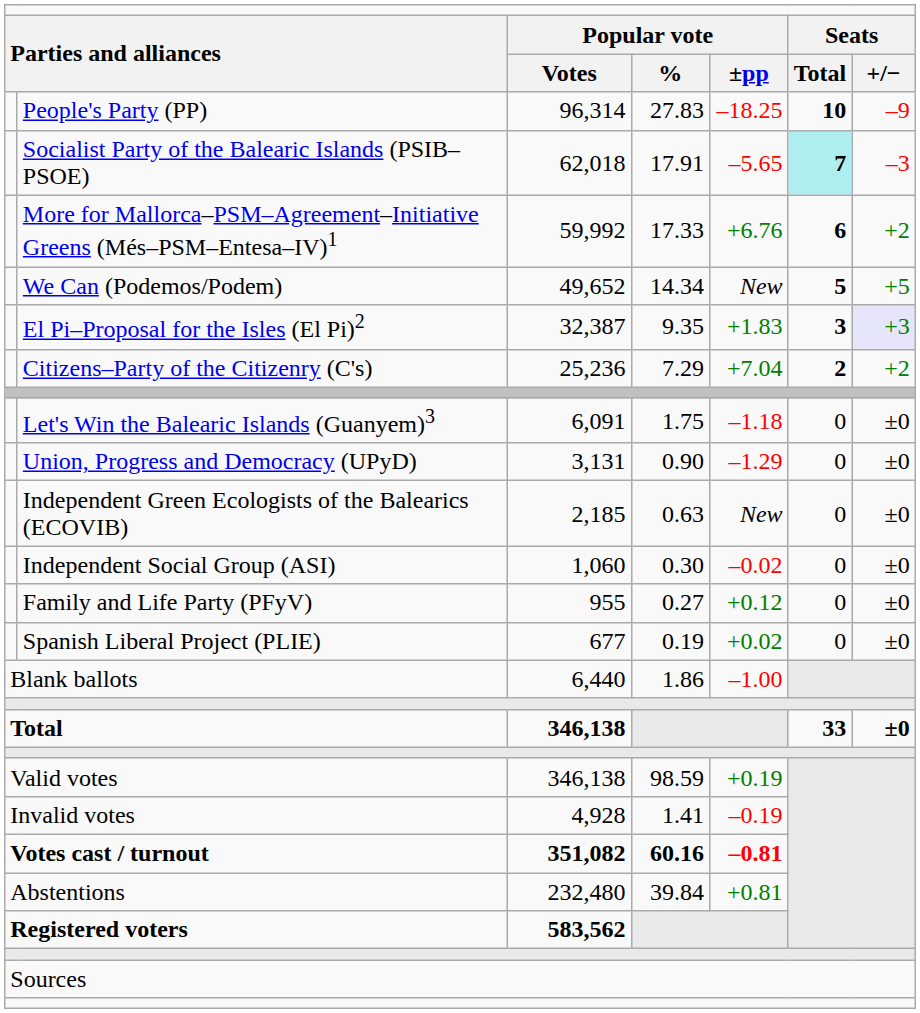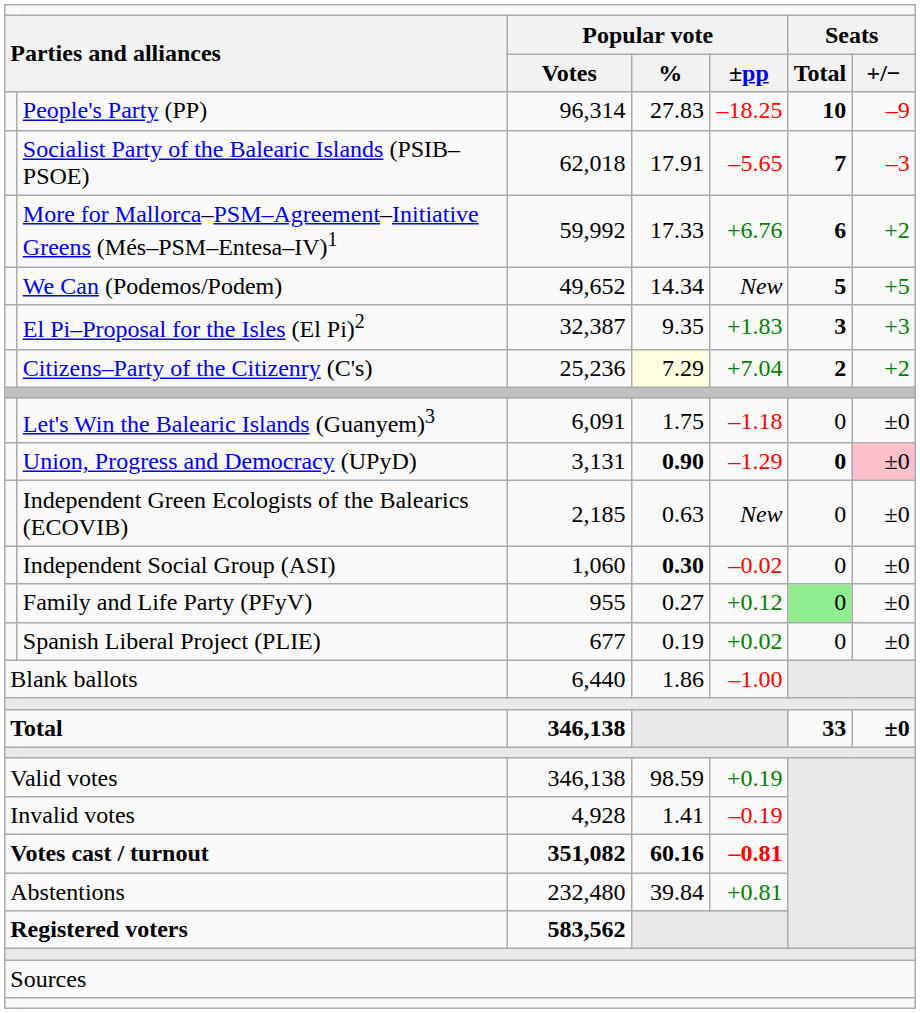(840, 162) paleturquoise background -> (840, 162) no background
(897, 326) lavender background -> (897, 326) no background
(683, 368) no background -> (683, 368) lightyellow background
(683, 461) normal -> (683, 461) bold
(840, 461) normal -> (840, 461) bold
(897, 461) no background -> (897, 461) pink background
(683, 564) normal -> (683, 564) bold
(840, 602) no background -> (840, 602) lightgreen background
